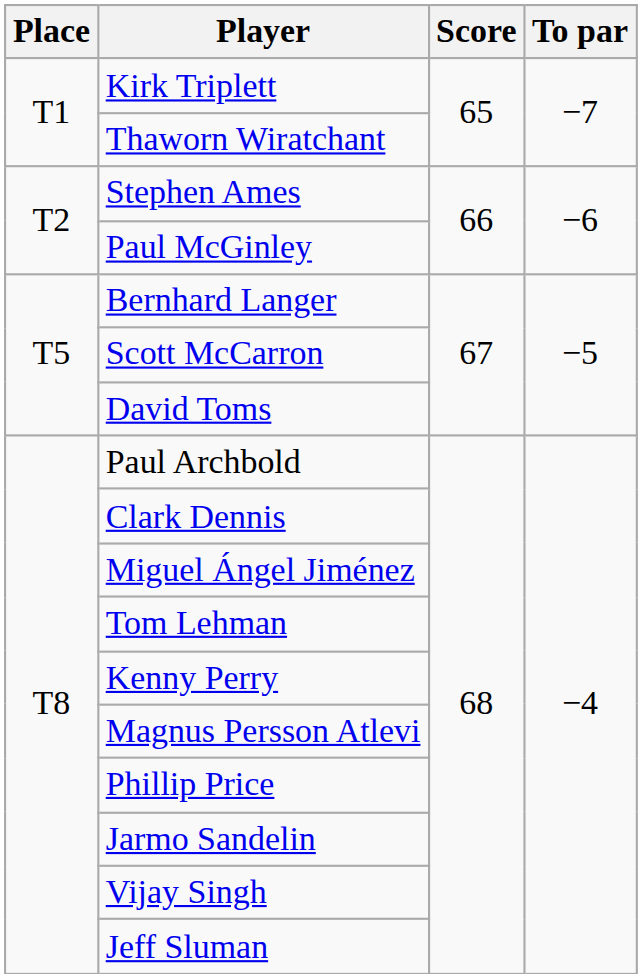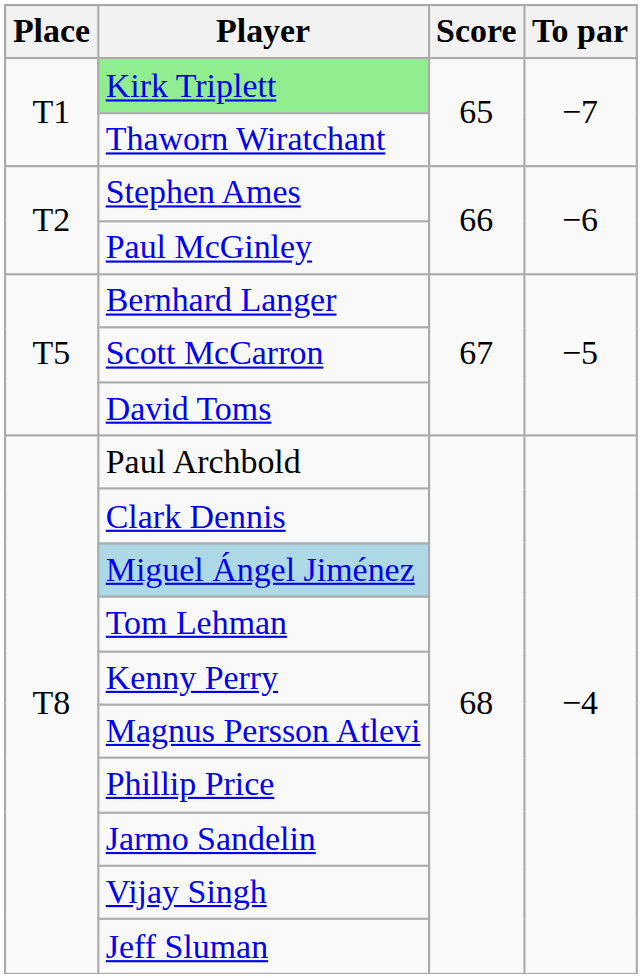(191, 85) no background -> (191, 85) lightgreen background
(260, 569) no background -> (260, 569) lightblue background
